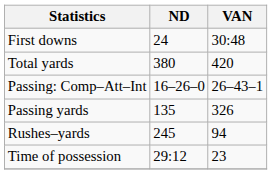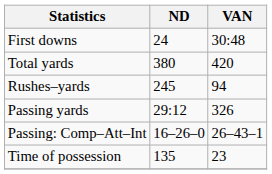rows swapped: (49, 133) <-> (77, 86)
(164, 110) 135 -> (170, 110) 29:12
(170, 156) 29:12 -> (164, 156) 135
